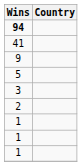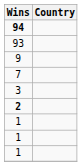(18, 44) 41 -> (18, 44) 93
(18, 75) 5 -> (18, 75) 7
(18, 106) normal -> (18, 106) bold
